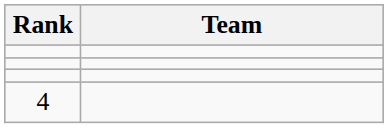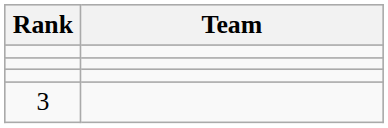(43, 101) 4 -> (43, 101) 3
